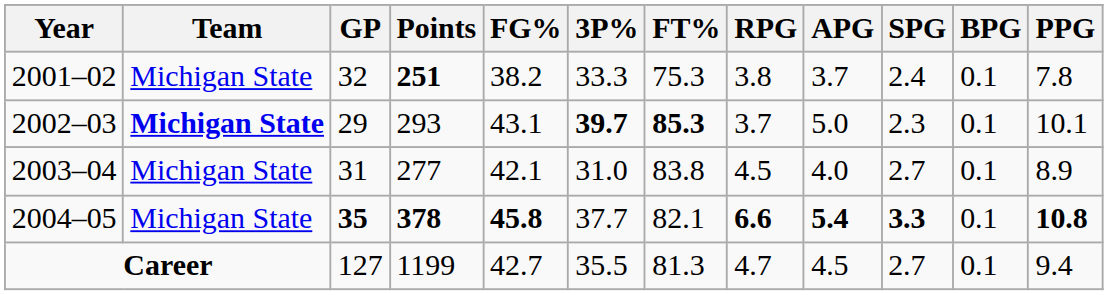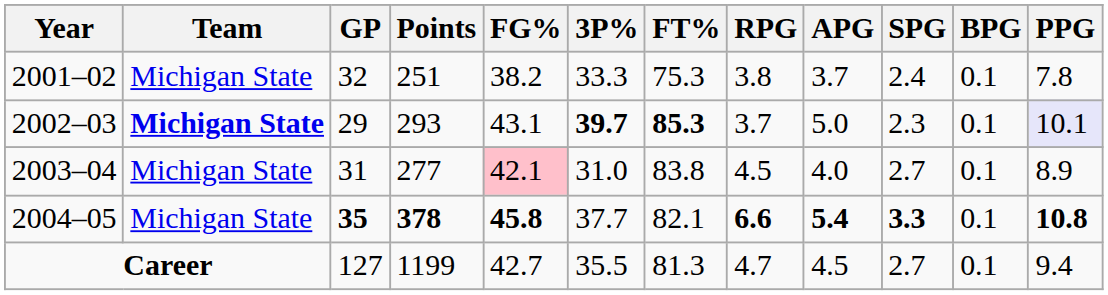(419, 75) bold -> (419, 75) normal
(1062, 123) no background -> (1062, 123) lavender background
(516, 170) no background -> (516, 170) pink background
